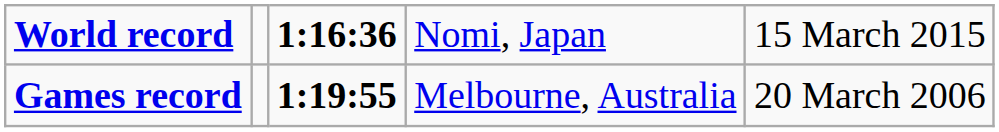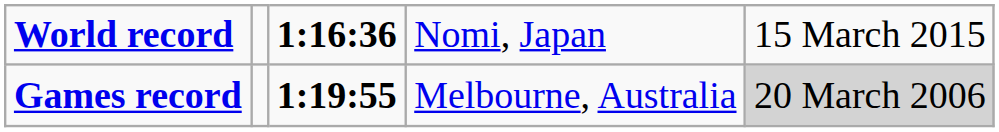(870, 94) no background -> (870, 94) lightgrey background
